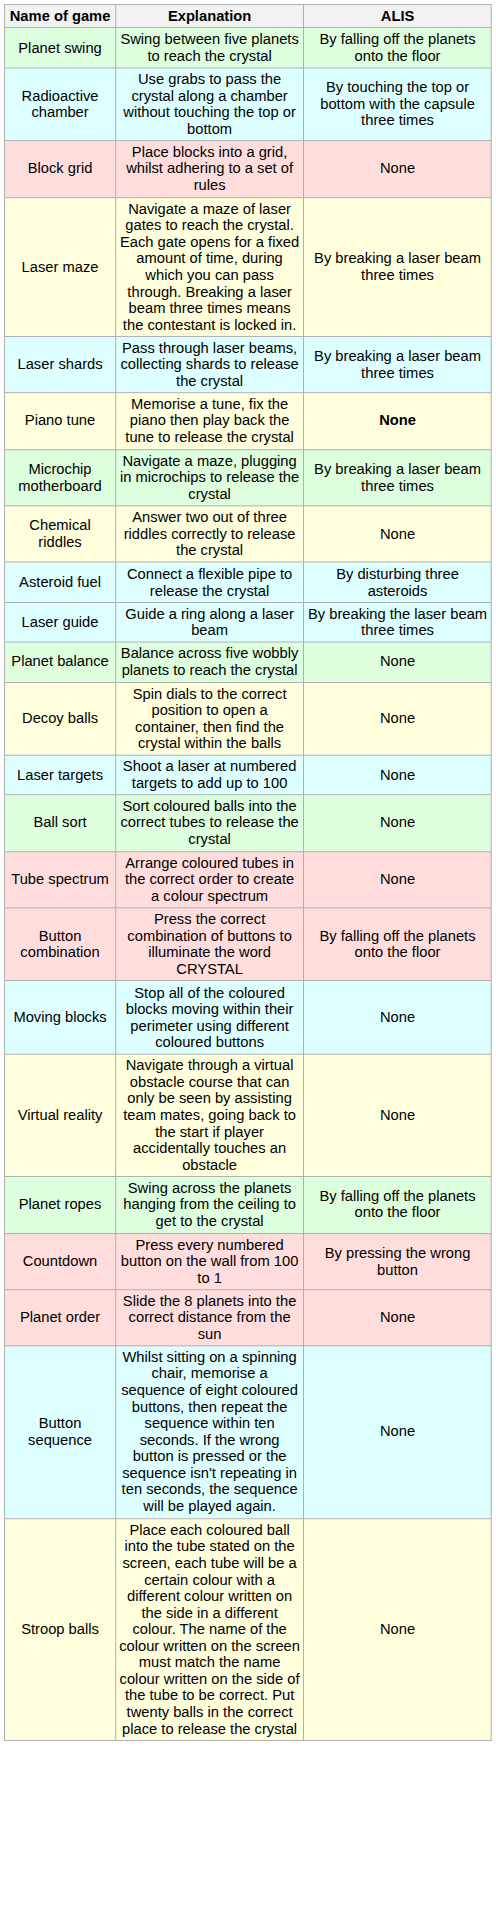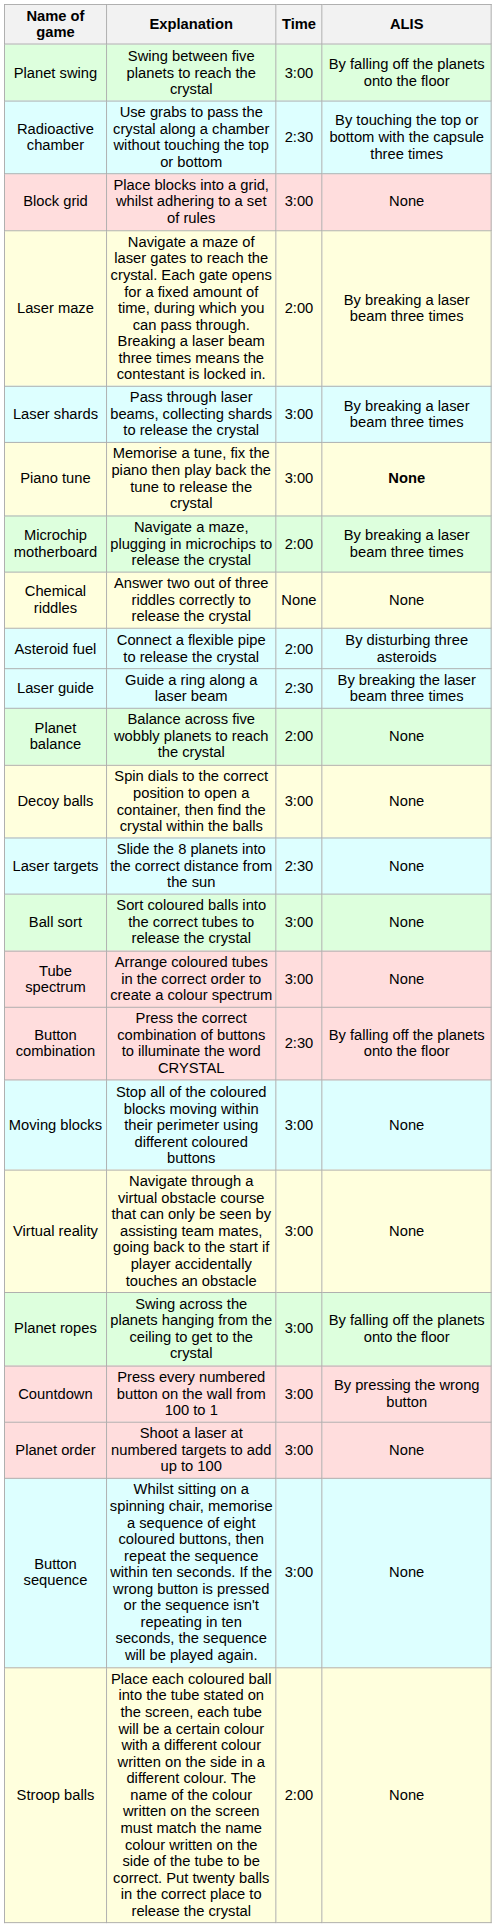+ column: (299, 24)
(210, 775) Shoot a laser at numbered targets to add up to 100 -> (191, 866) Slide the 8 planets into the correct distance from the sun
(210, 1317) Slide the 8 planets into the correct distance from the sun -> (191, 1450) Shoot a laser at numbered targets to add up to 100
